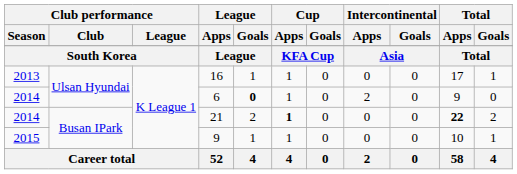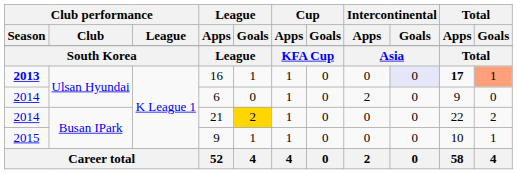(26, 76) normal -> (26, 76) bold
(415, 76) no background -> (415, 76) lavender background
(457, 76) normal -> (457, 76) bold
(493, 76) no background -> (493, 76) lightsalmon background
(253, 96) bold -> (253, 96) normal
(253, 117) no background -> (253, 117) gold background
(289, 117) bold -> (289, 117) normal
(457, 117) bold -> (457, 117) normal
